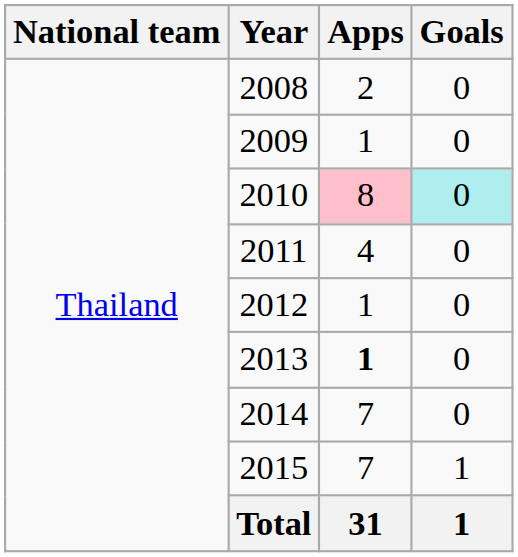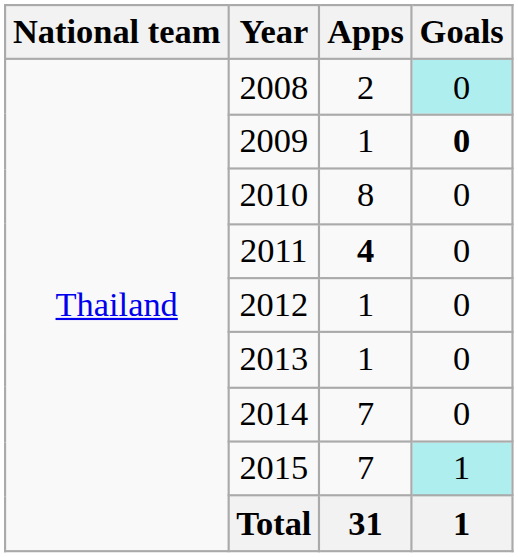(462, 86) no background -> (462, 86) paleturquoise background
(462, 140) normal -> (462, 140) bold
(366, 195) pink background -> (366, 195) no background
(462, 195) paleturquoise background -> (462, 195) no background
(366, 250) normal -> (366, 250) bold
(366, 359) bold -> (366, 359) normal
(462, 468) no background -> (462, 468) paleturquoise background
